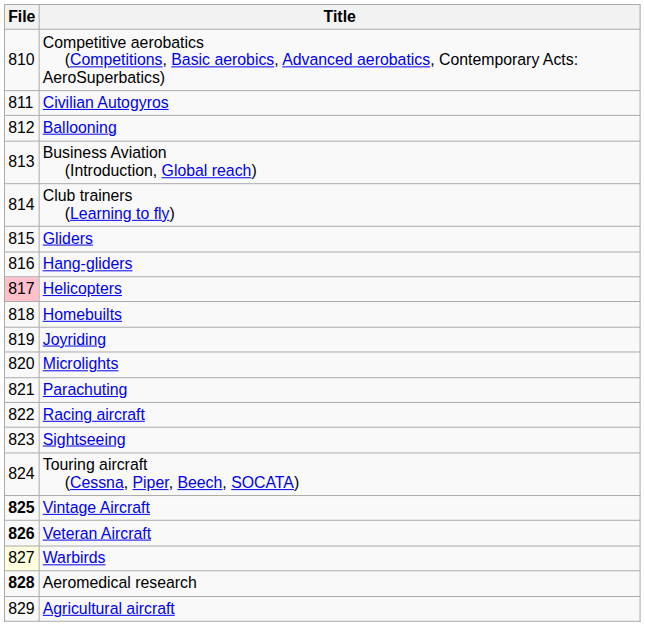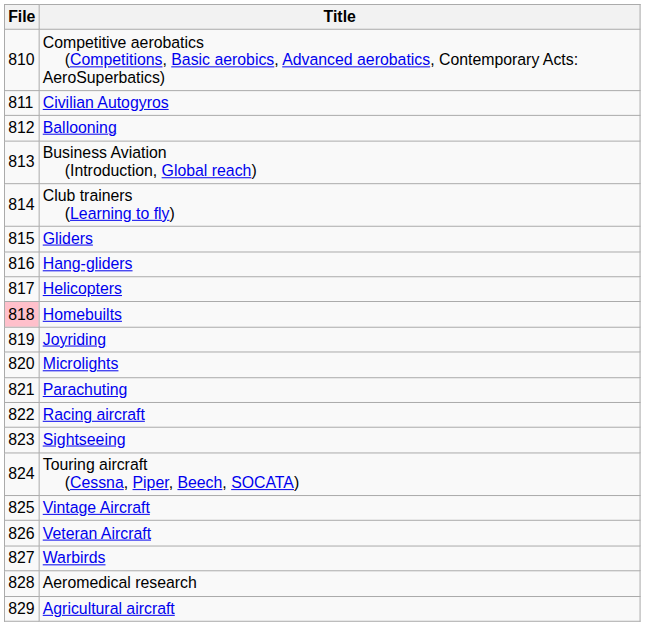(21, 289) pink background -> (21, 289) no background
(21, 314) no background -> (21, 314) pink background
(21, 508) bold -> (21, 508) normal
(21, 533) bold -> (21, 533) normal
(21, 558) lightyellow background -> (21, 558) no background
(21, 583) bold -> (21, 583) normal
